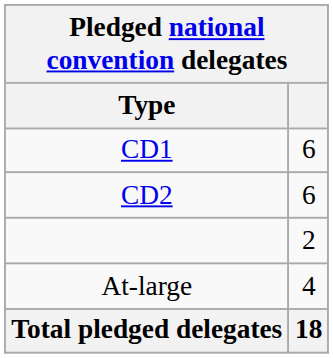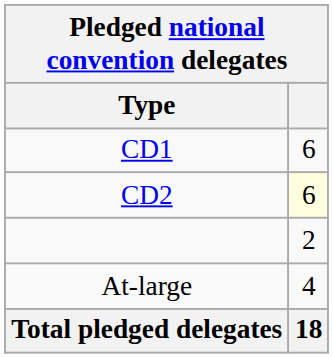(309, 195) no background -> (309, 195) lightyellow background
